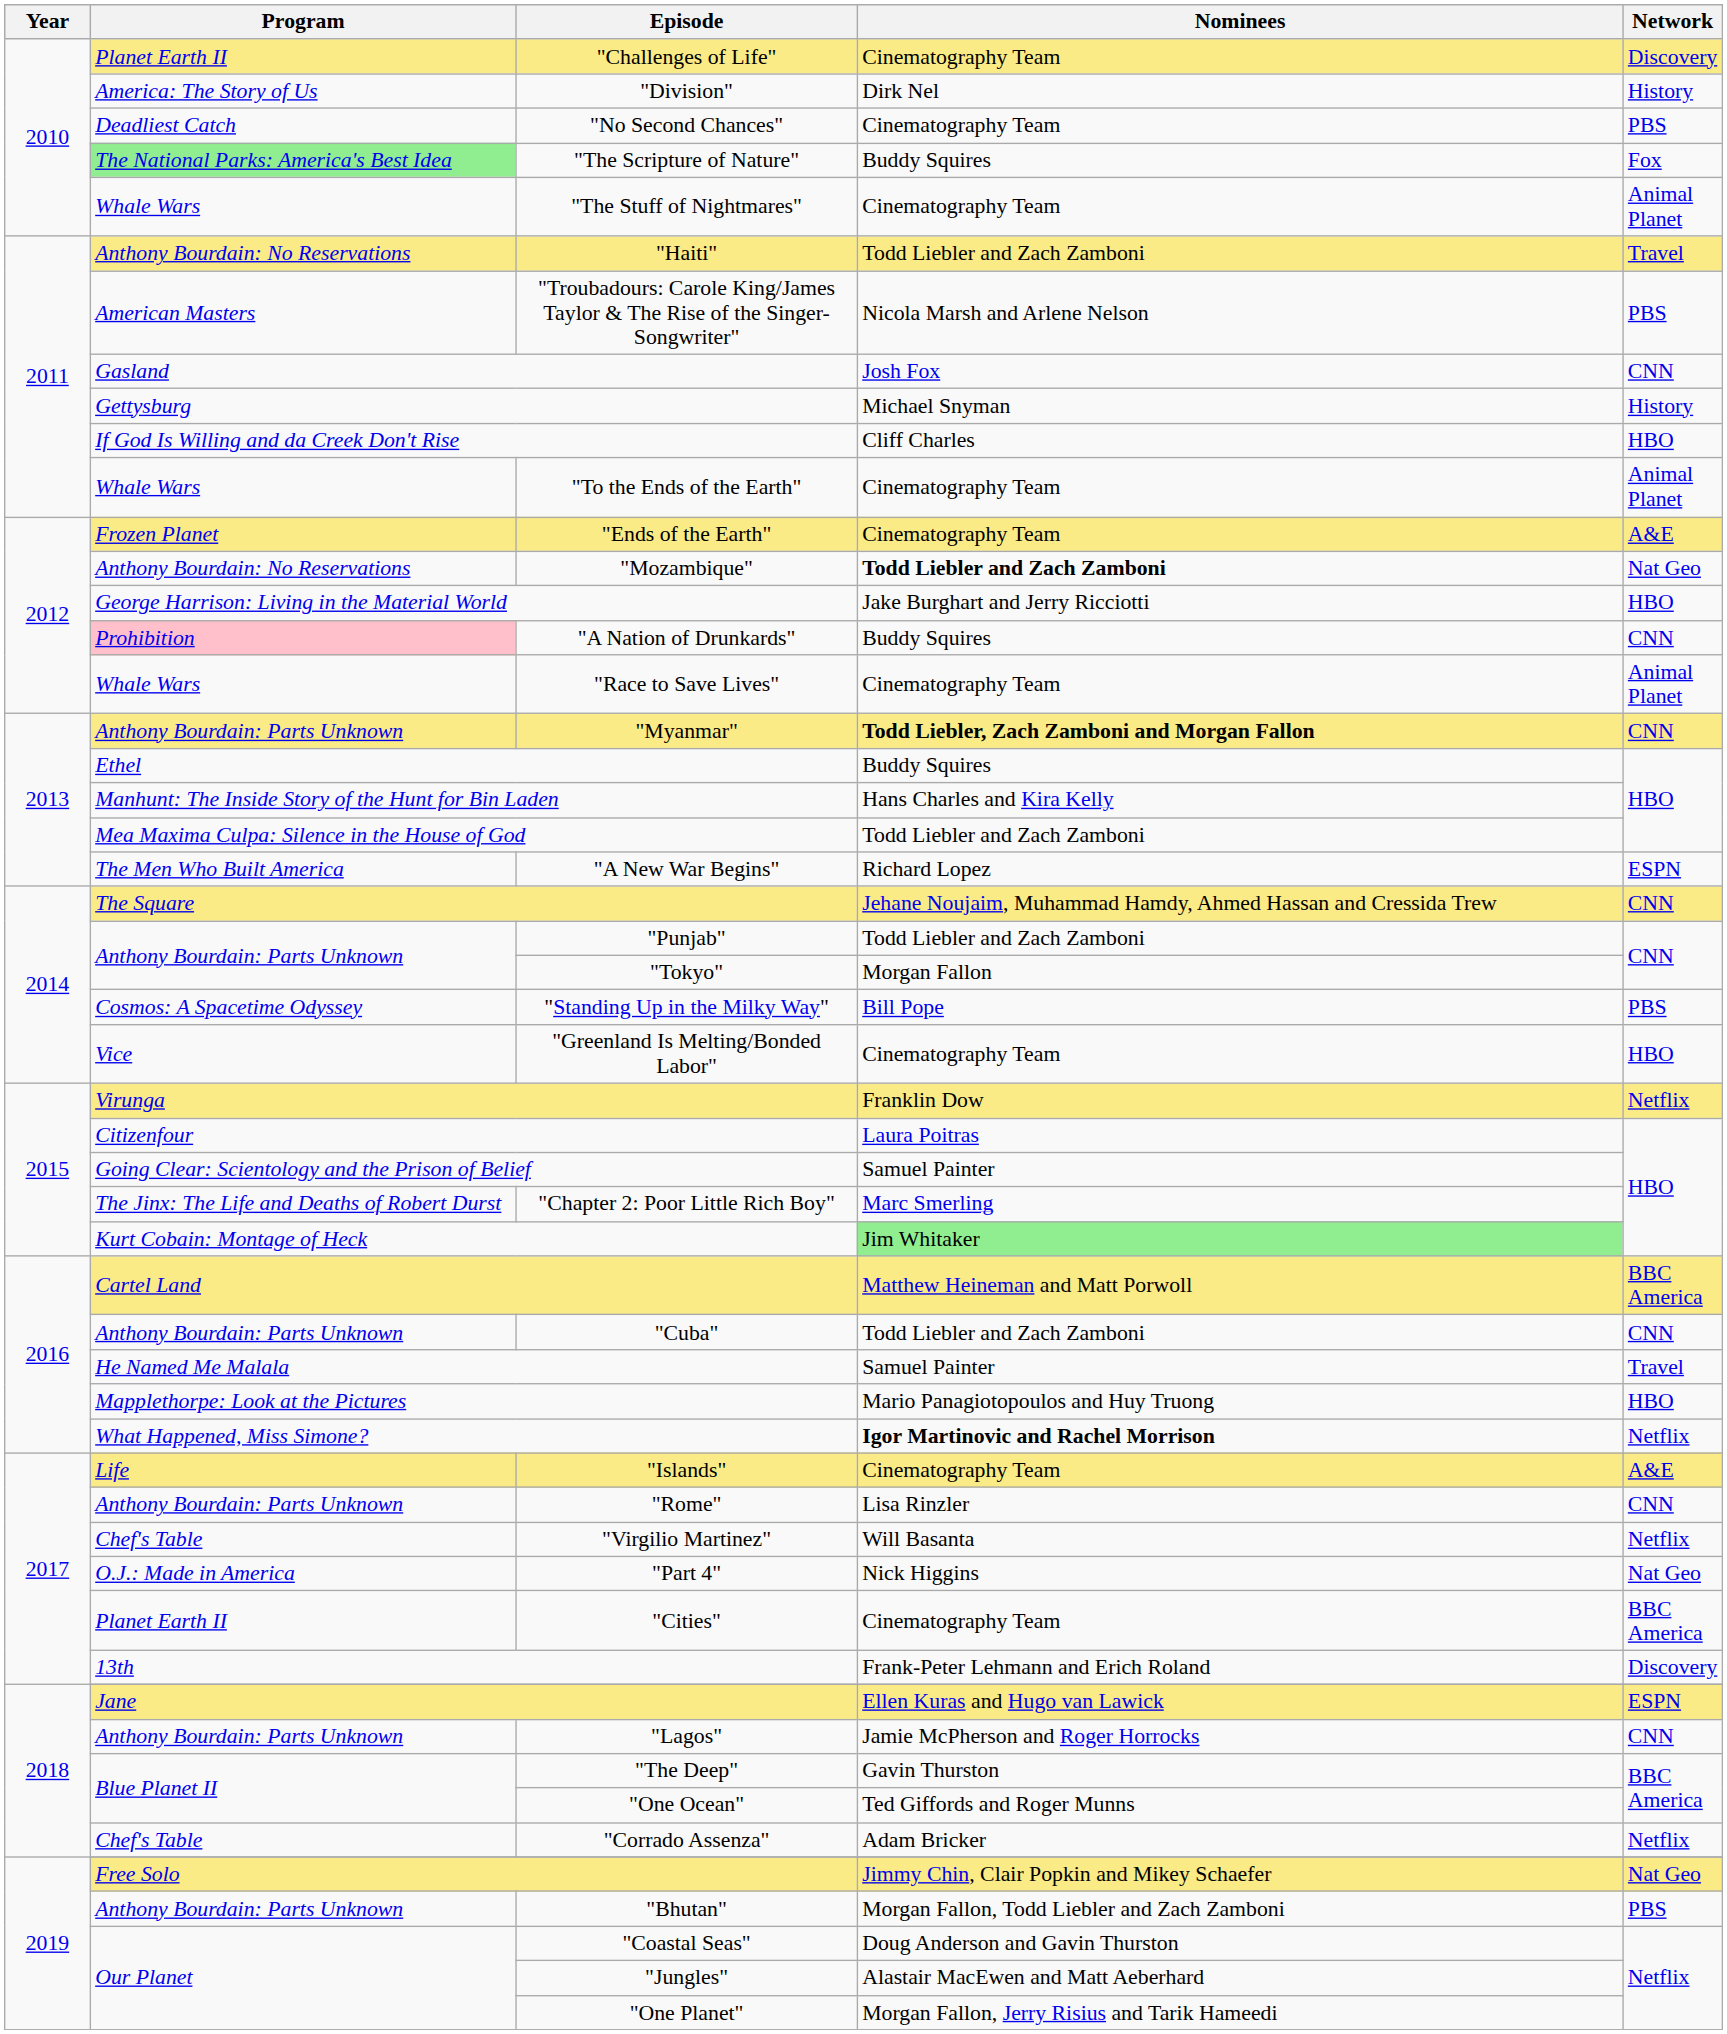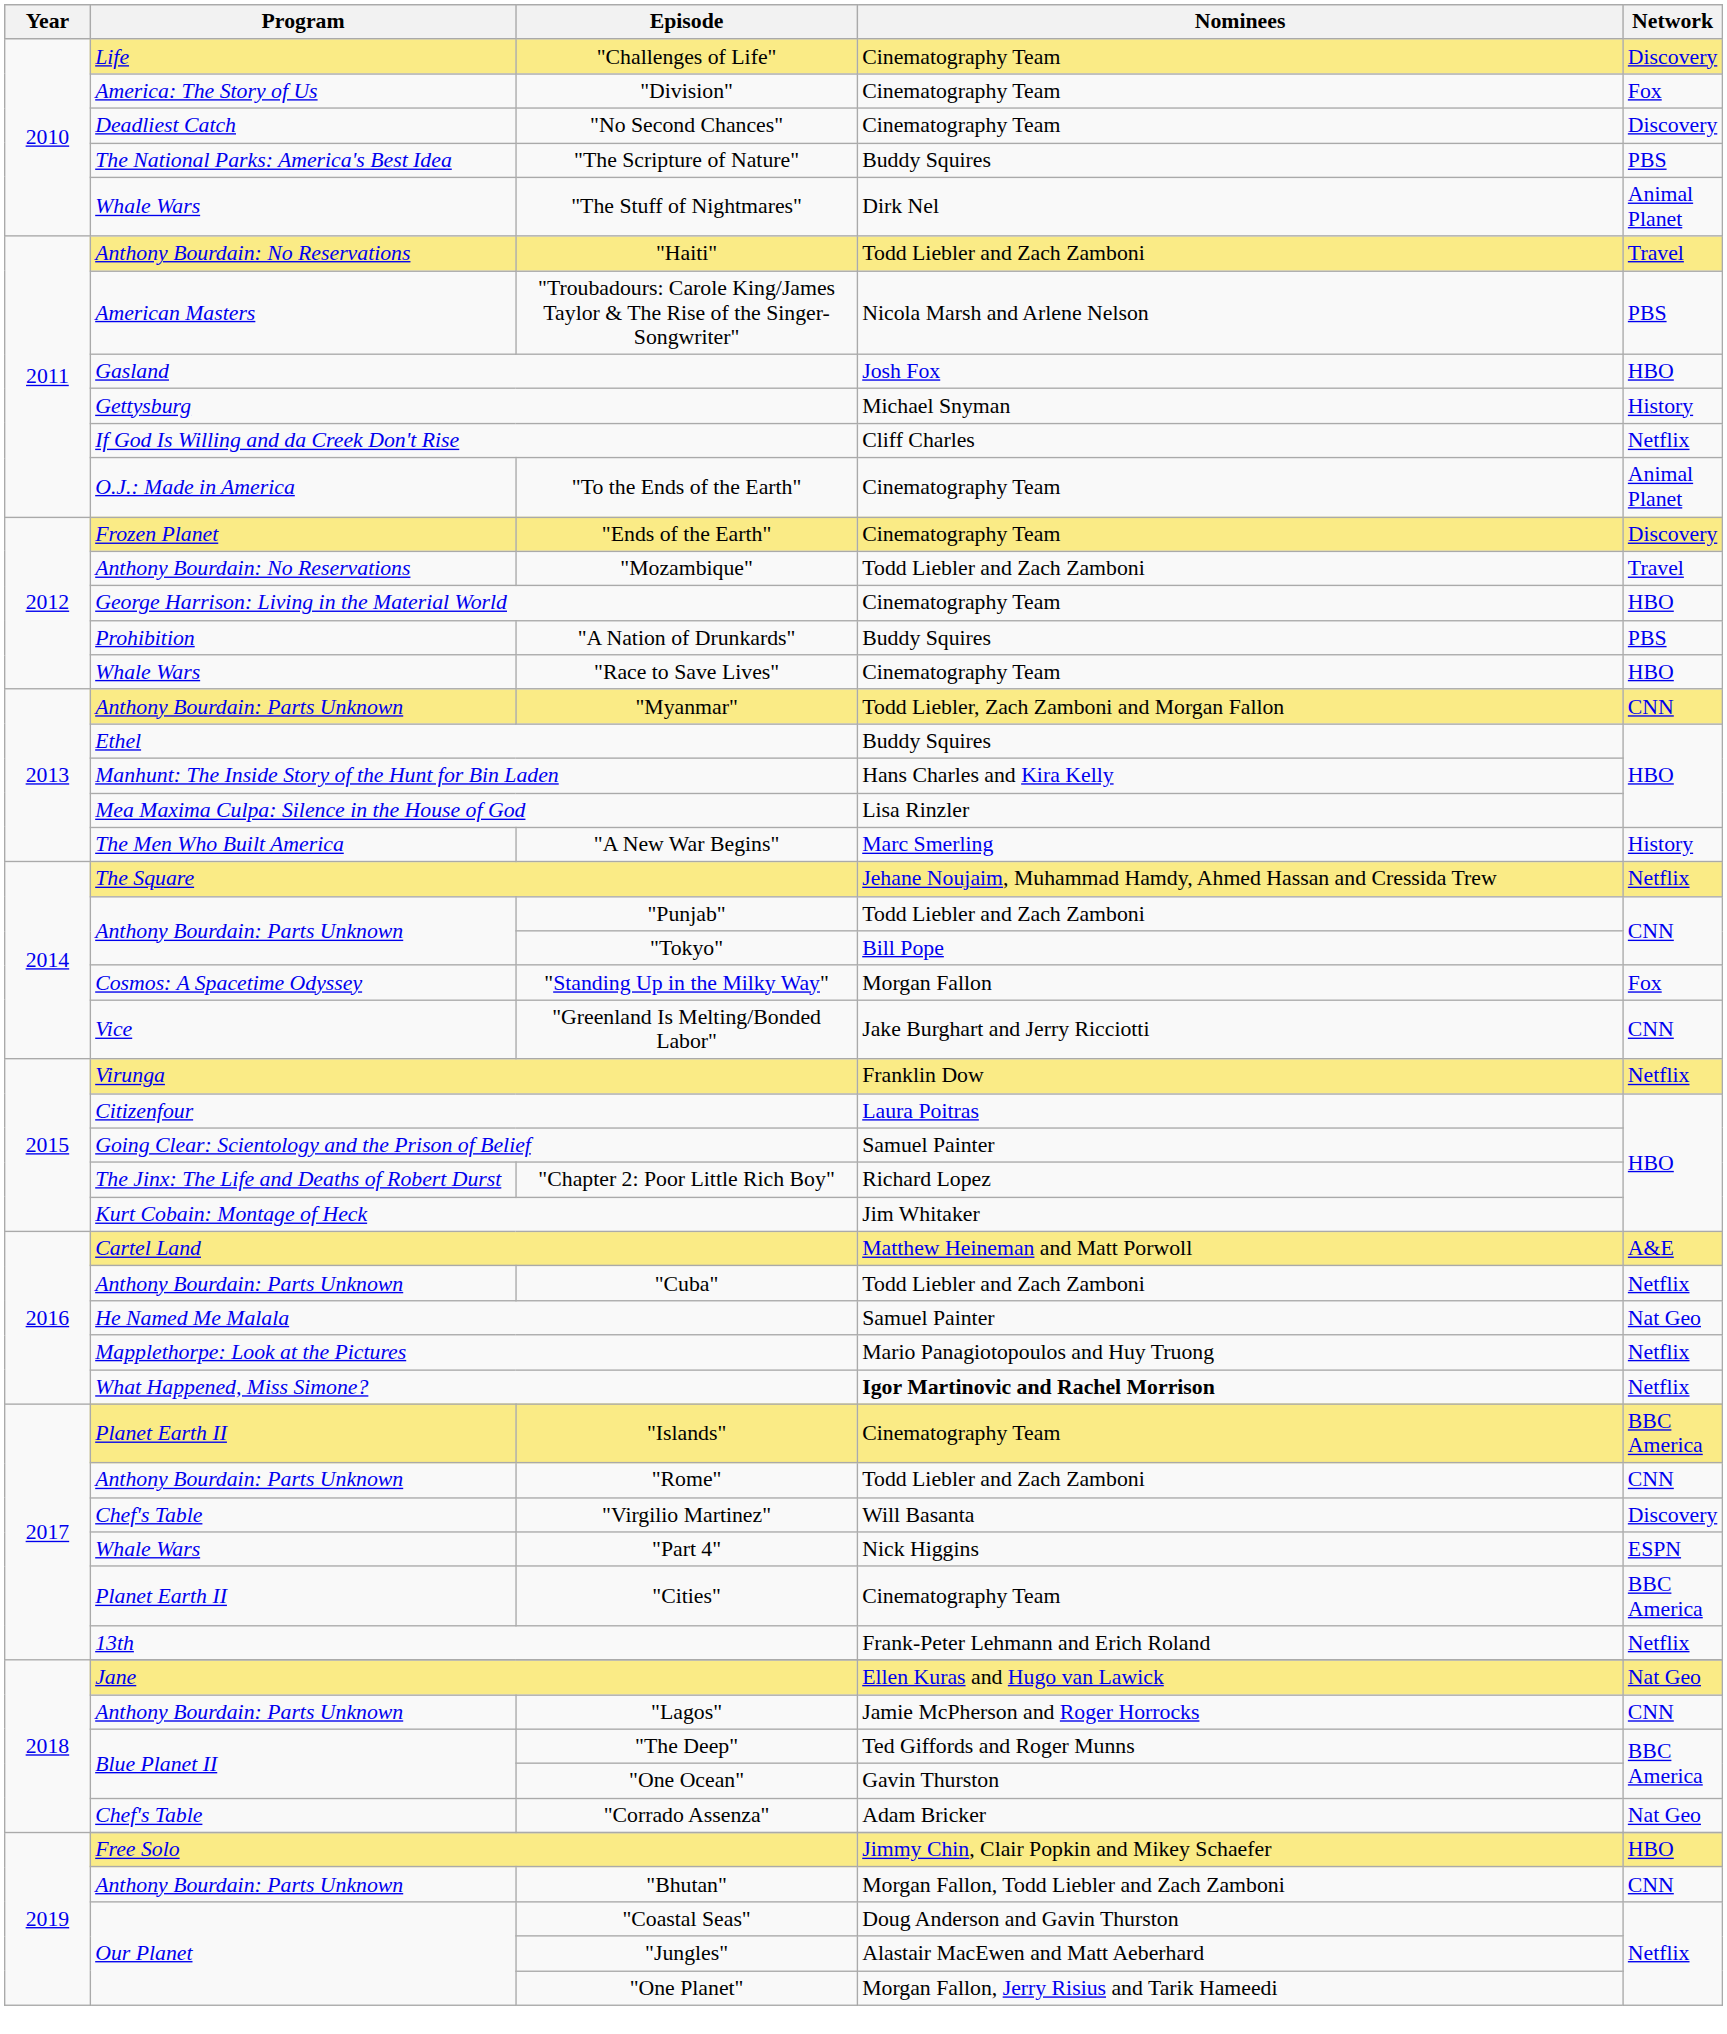(161, 56) Planet Earth II -> (112, 56) Life
(901, 90) Dirk Nel -> (961, 90) Cinematography Team
(1661, 90) History -> (1645, 90) Fox
(1647, 125) PBS -> (1673, 125) Discovery
(273, 159) lightgreen background -> (273, 159) no background
(1645, 159) Fox -> (1647, 159) PBS
(961, 206) Cinematography Team -> (901, 206) Dirk Nel
(1651, 371) CNN -> (1651, 371) HBO
(1651, 440) HBO -> (1659, 440) Netflix
(148, 487) Whale Wars -> (195, 487) O.J.: Made in America
(1651, 533) A&E -> (1673, 533) Discovery
(1014, 568) bold -> (1003, 568) normal
(1664, 568) Nat Geo -> (1656, 568) Travel
(1006, 602) Jake Burghart and Jerry Ricciotti -> (961, 602) Cinematography Team
(145, 637) pink background -> (145, 637) no background
(1651, 637) CNN -> (1647, 637) PBS
(1661, 684) Animal Planet -> (1651, 671) HBO
(1088, 730) bold -> (1073, 706) normal
(1003, 834) Todd Liebler and Zach Zamboni -> (916, 809) Lisa Rinzler
(927, 868) Richard Lopez -> (928, 844) Marc Smerling
(1654, 868) ESPN -> (1661, 844) History
(1651, 903) CNN -> (1659, 878) Netflix
(927, 972) Morgan Fallon -> (903, 947) Bill Pope
(903, 1006) Bill Pope -> (927, 982) Morgan Fallon
(1647, 1006) PBS -> (1645, 982) Fox
(961, 1053) Cinematography Team -> (1006, 1029) Jake Burghart and Jerry Ricciotti
(1651, 1053) HBO -> (1651, 1029) CNN
(928, 1203) Marc Smerling -> (927, 1179) Richard Lopez
(921, 1238) lightgreen background -> (921, 1213) no background
(1665, 1285) BBC America -> (1651, 1248) A&E
(1651, 1331) CNN -> (1659, 1282) Netflix
(1656, 1366) Travel -> (1664, 1317) Nat Geo
(1651, 1400) HBO -> (1659, 1352) Netflix
(112, 1469) Life -> (161, 1433) Planet Earth II
(1651, 1469) A&E -> (1665, 1433) BBC America
(916, 1504) Lisa Rinzler -> (1003, 1480) Todd Liebler and Zach Zamboni
(1659, 1539) Netflix -> (1673, 1514) Discovery
(195, 1573) O.J.: Made in America -> (148, 1549) Whale Wars
(1664, 1573) Nat Geo -> (1654, 1549) ESPN
(1673, 1667) Discovery -> (1659, 1642) Netflix
(1654, 1701) ESPN -> (1664, 1677) Nat Geo
(931, 1770) Gavin Thurston -> (998, 1746) Ted Giffords and Roger Munns
(998, 1805) Ted Giffords and Roger Munns -> (931, 1780) Gavin Thurston
(1659, 1839) Netflix -> (1664, 1815) Nat Geo
(1664, 1874) Nat Geo -> (1651, 1849) HBO
(1647, 1908) PBS -> (1651, 1884) CNN
